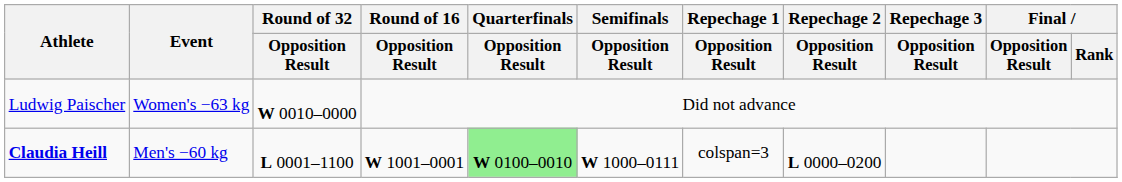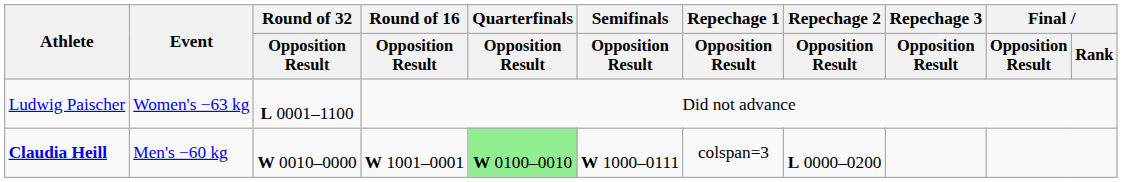(307, 114) W 0010–0000 -> (307, 114) L 0001–1100
(307, 163) L 0001–1100 -> (307, 163) W 0010–0000
